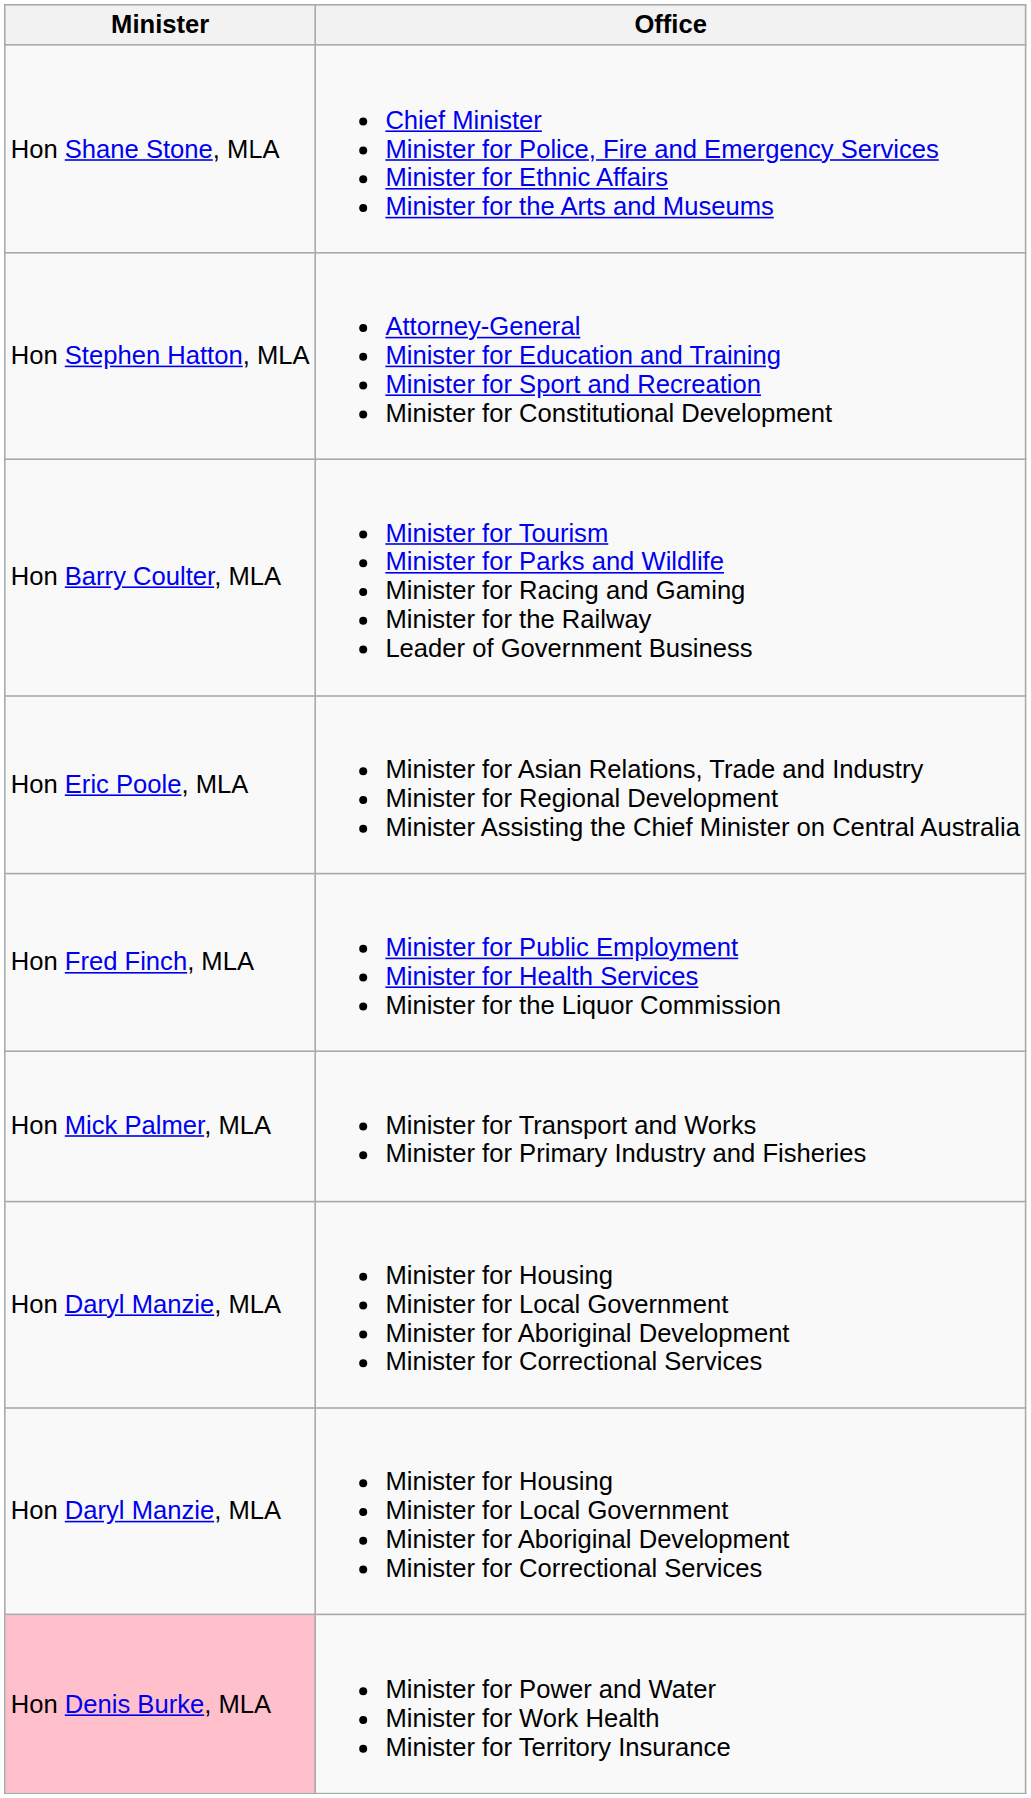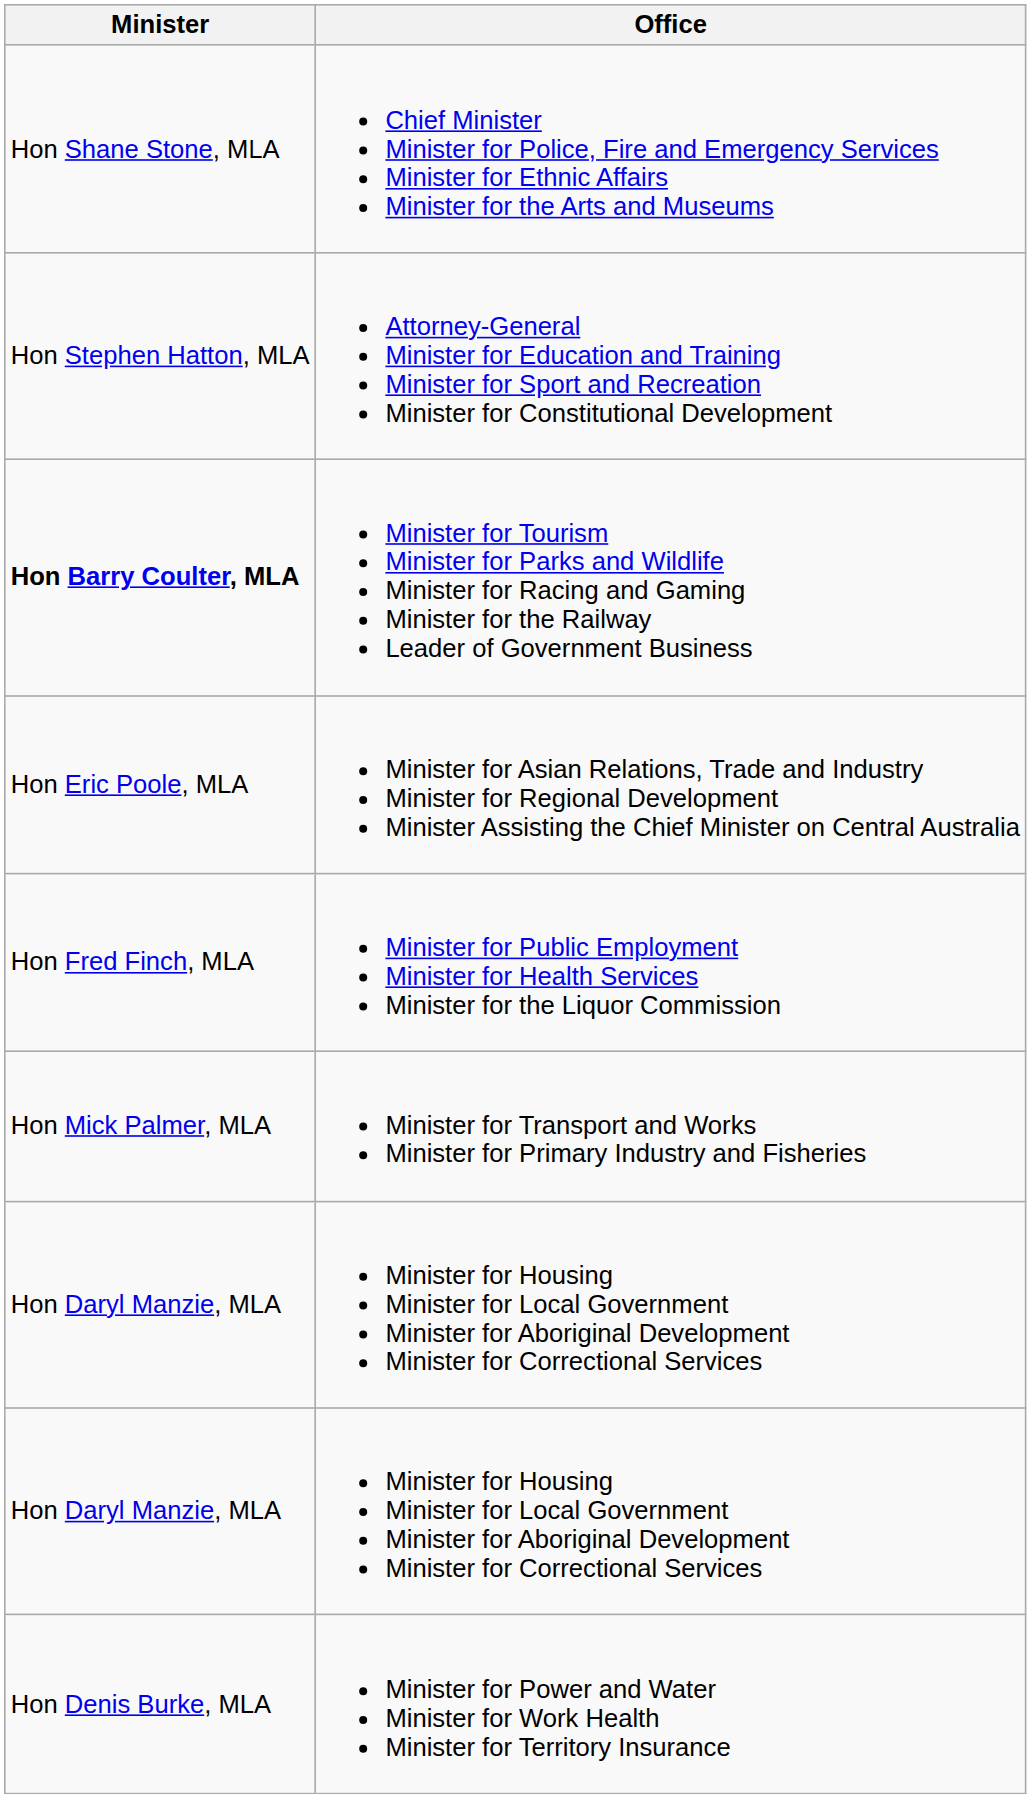(146, 577) normal -> (155, 577) bold
(141, 1703) pink background -> (141, 1703) no background
